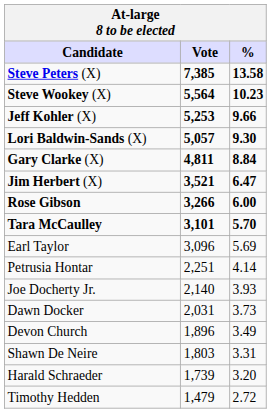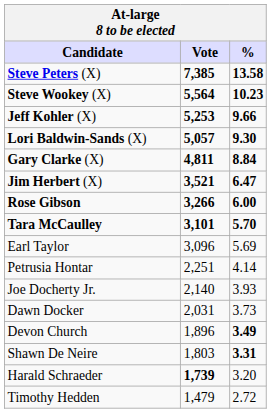(244, 332) normal -> (244, 332) bold
(244, 354) normal -> (244, 354) bold
(199, 375) normal -> (199, 375) bold
